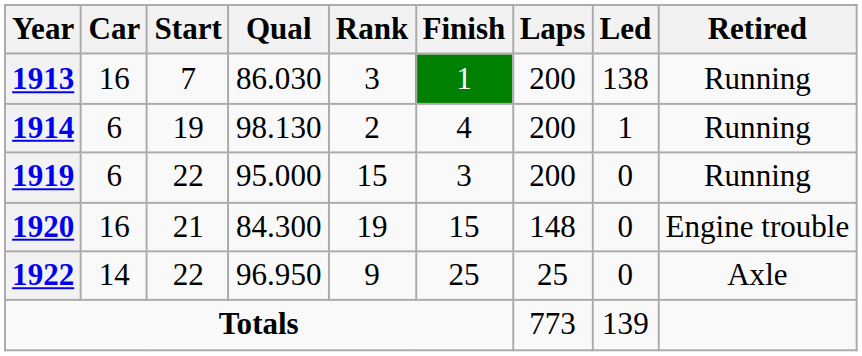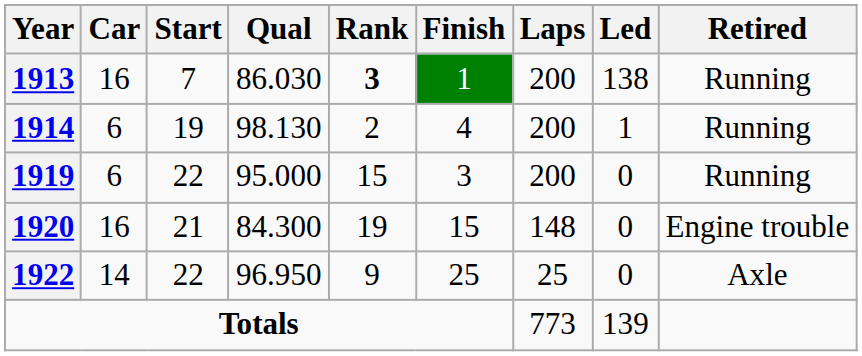(372, 78) normal -> (372, 78) bold
